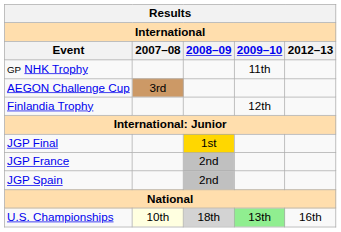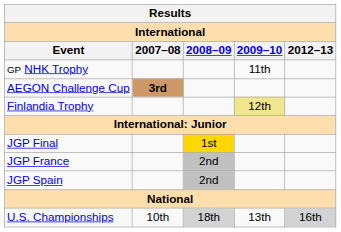(158, 87) normal -> (158, 87) bold
(260, 106) no background -> (260, 106) khaki background
(158, 217) lightyellow background -> (158, 217) no background
(260, 217) lightgreen background -> (260, 217) no background
(310, 217) no background -> (310, 217) lightgrey background
